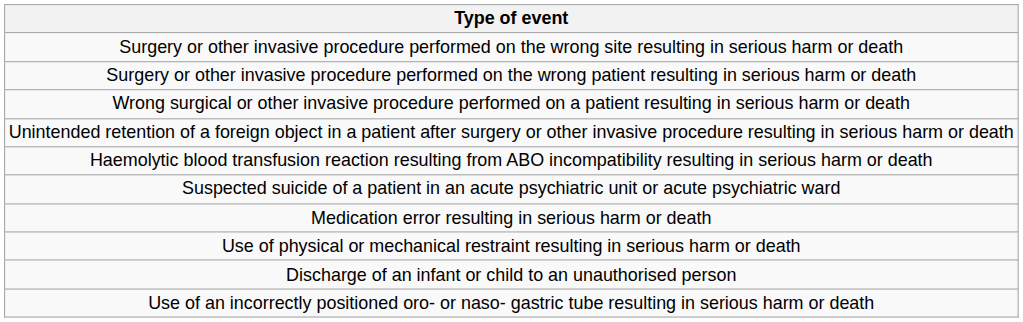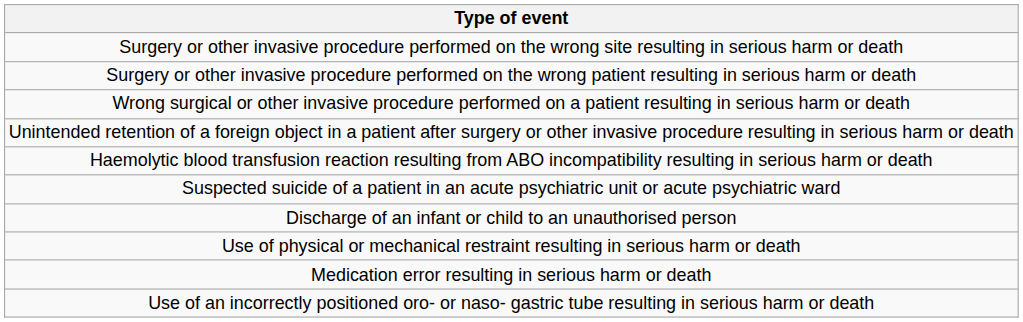(511, 217) Medication error resulting in serious harm or death -> (511, 217) Discharge of an infant or child to an unauthorised person
(511, 274) Discharge of an infant or child to an unauthorised person -> (511, 274) Medication error resulting in serious harm or death
